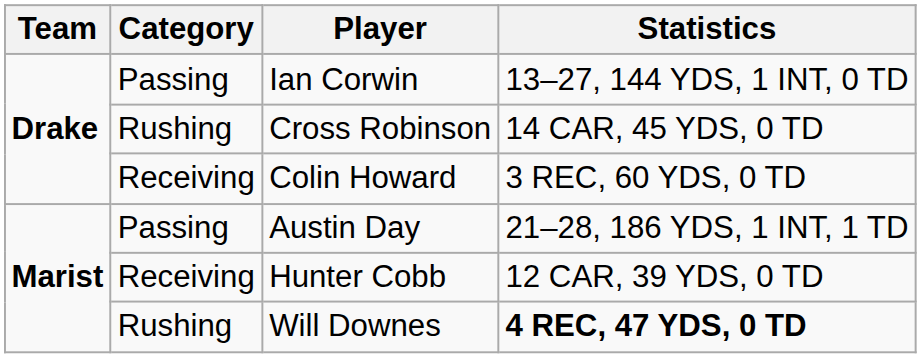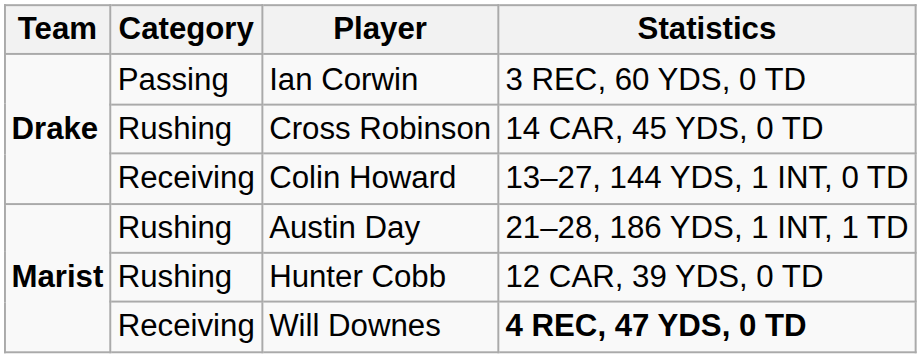(707, 78) 13–27, 144 YDS, 1 INT, 0 TD -> (656, 78) 3 REC, 60 YDS, 0 TD
(656, 177) 3 REC, 60 YDS, 0 TD -> (707, 177) 13–27, 144 YDS, 1 INT, 0 TD
(173, 227) Passing -> (175, 227) Rushing
(186, 276) Receiving -> (175, 276) Rushing
(175, 326) Rushing -> (186, 326) Receiving
